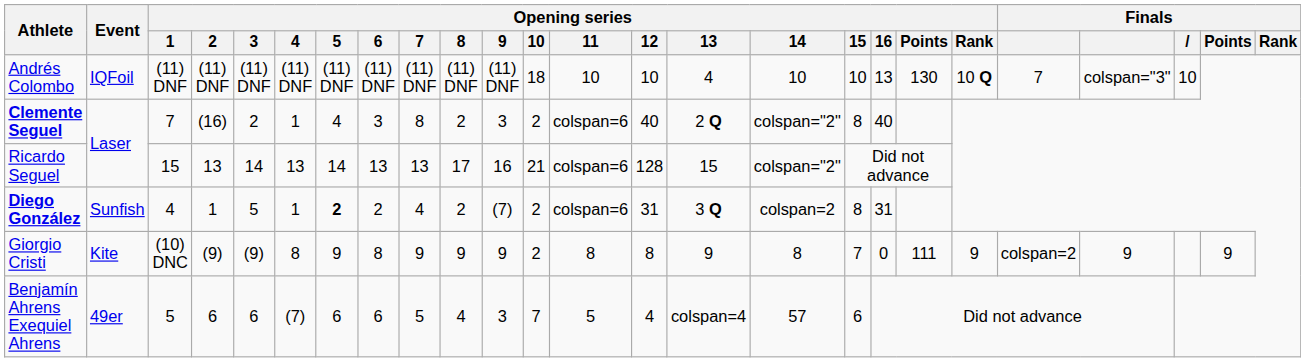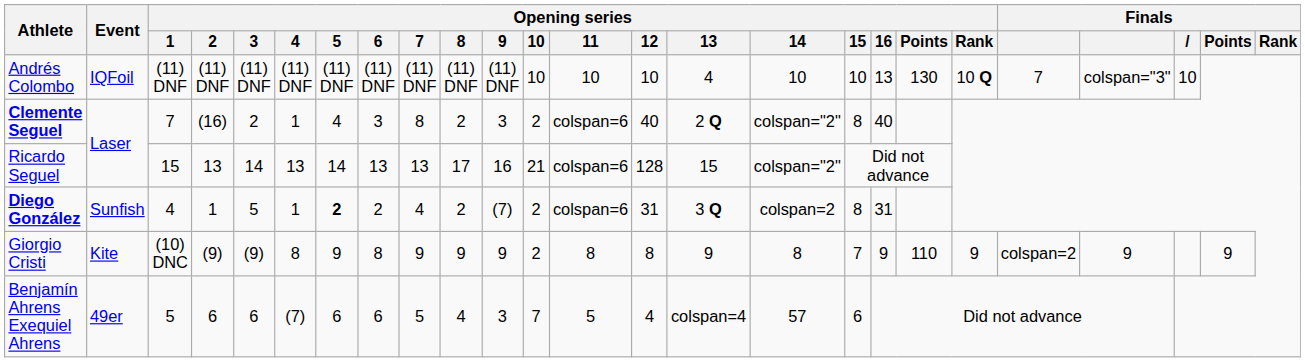(536, 77) 18 -> (536, 77) 10
(884, 254) 0 -> (884, 254) 9
(924, 254) 111 -> (924, 254) 110
